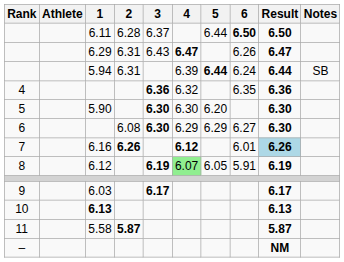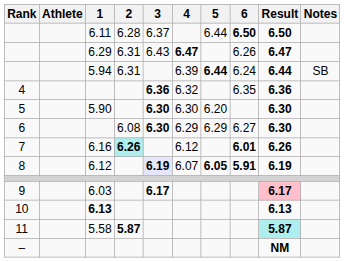(129, 147) no background -> (129, 147) paleturquoise background
(187, 147) bold -> (187, 147) normal
(244, 147) normal -> (244, 147) bold
(280, 147) lightblue background -> (280, 147) no background
(158, 166) no background -> (158, 166) lavender background
(187, 166) lightgreen background -> (187, 166) no background
(215, 166) normal -> (215, 166) bold
(244, 166) normal -> (244, 166) bold
(280, 190) no background -> (280, 190) pink background
(280, 228) no background -> (280, 228) paleturquoise background
